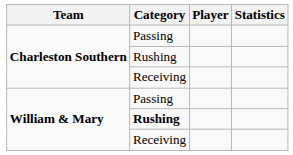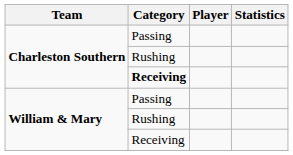(160, 77) normal -> (159, 77) bold
(156, 119) bold -> (153, 119) normal
